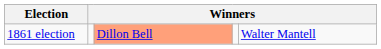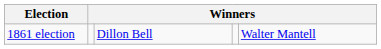(125, 34) lightsalmon background -> (125, 34) no background
